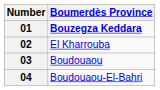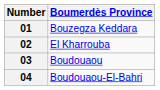(96, 28) bold -> (94, 28) normal
